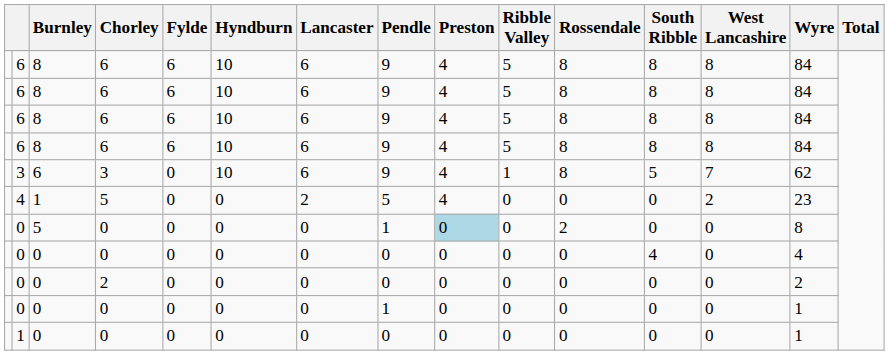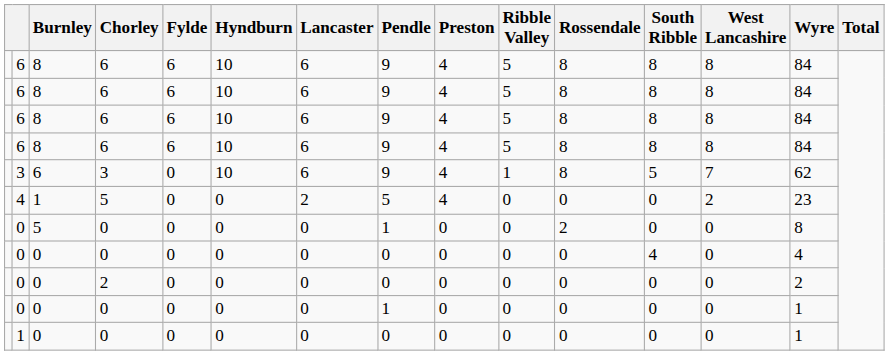(443, 227) lightblue background -> (443, 227) no background
